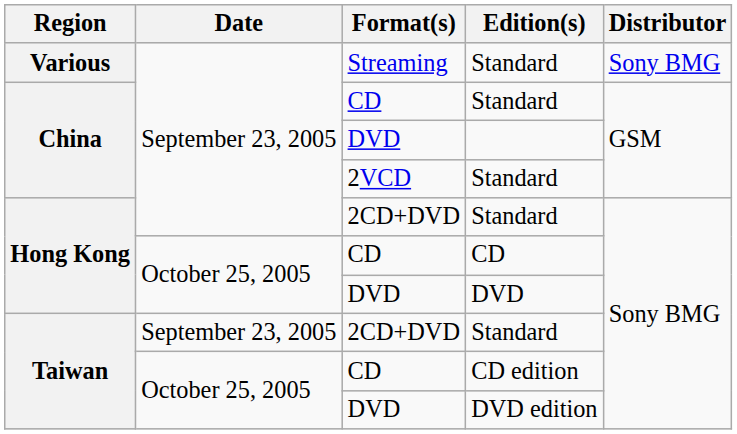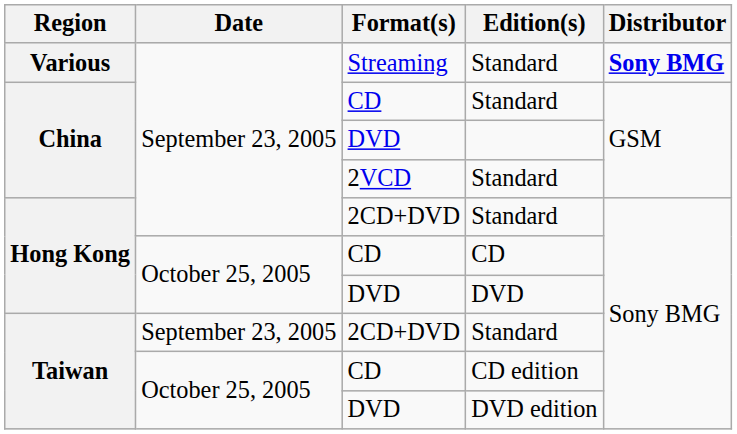(664, 62) normal -> (666, 62) bold
